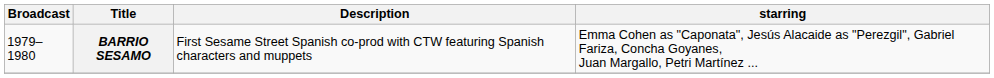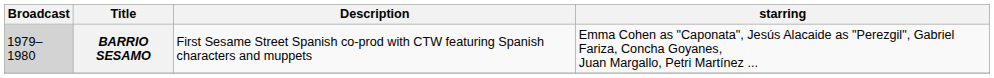(25, 48) no background -> (25, 48) lightgrey background
